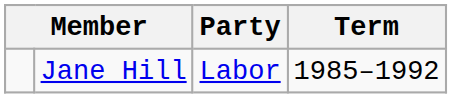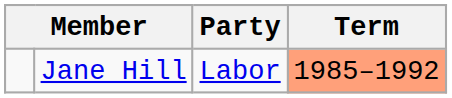(367, 71) no background -> (367, 71) lightsalmon background
